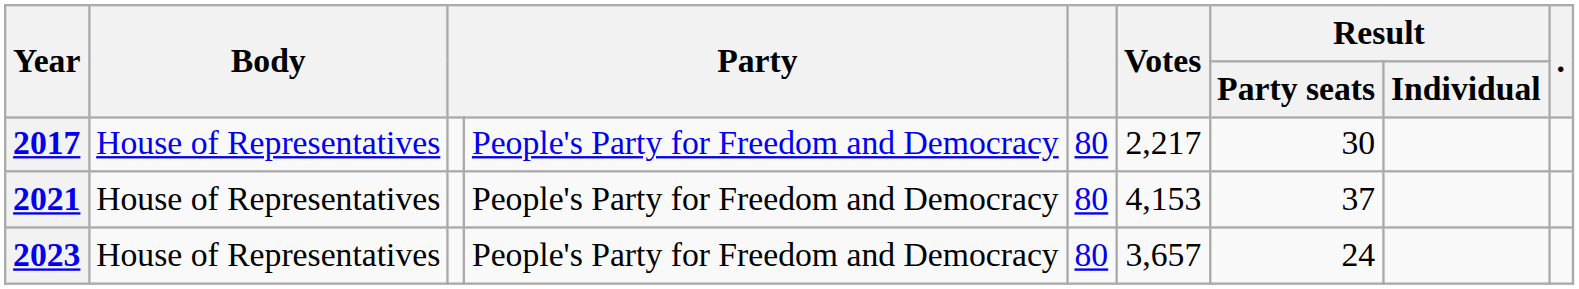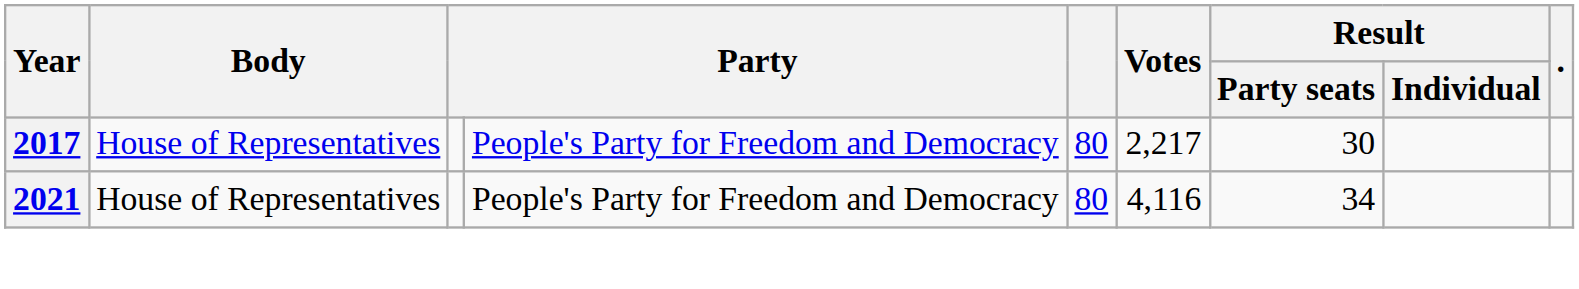(1163, 199) 4,153 -> (1164, 199) 4,116
(1358, 199) 37 -> (1358, 199) 34
- row: (47, 254)
